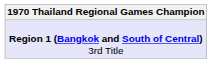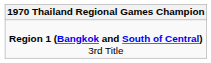(106, 44) lavender background -> (106, 44) no background
